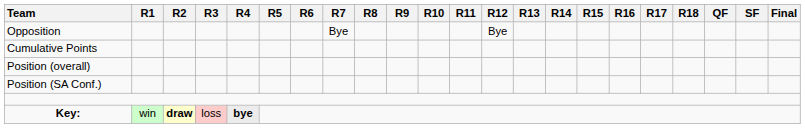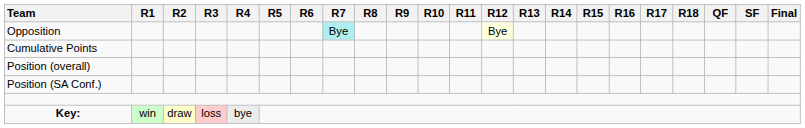(338, 31) no background -> (338, 31) paleturquoise background
(498, 31) no background -> (498, 31) lightyellow background
(179, 114) bold -> (179, 114) normal
(243, 114) bold -> (243, 114) normal
